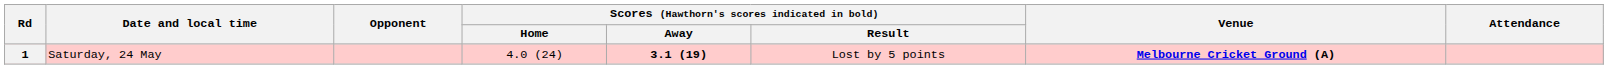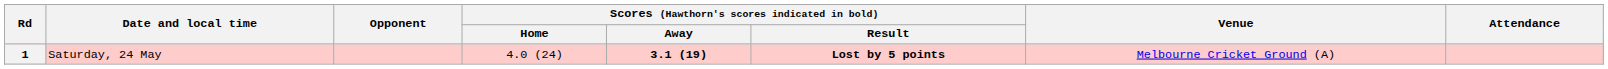(888, 54) normal -> (888, 54) bold
(1236, 54) bold -> (1236, 54) normal
